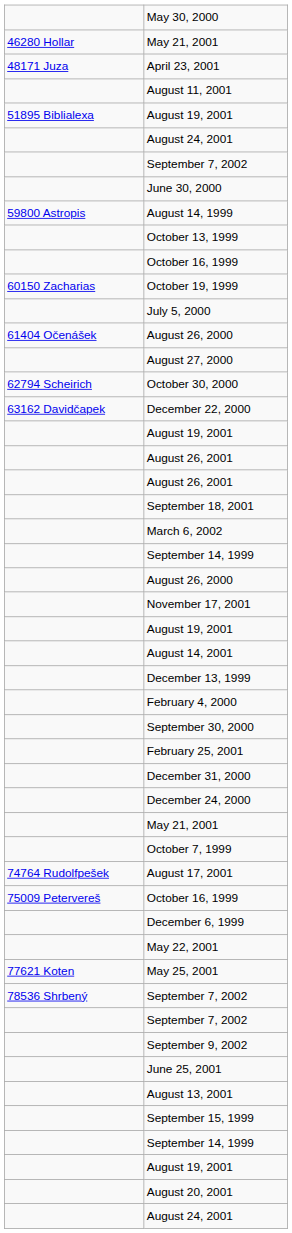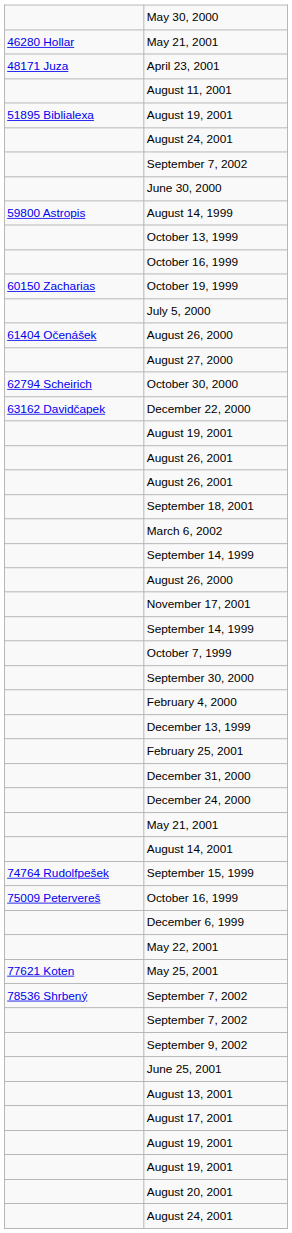(190, 629) August 19, 2001 -> (200, 629) September 14, 1999
(190, 653) August 14, 2001 -> (189, 653) October 7, 1999
(199, 678) December 13, 1999 -> (200, 678) September 30, 2000
(200, 726) September 30, 2000 -> (199, 726) December 13, 1999
(189, 849) October 7, 1999 -> (190, 849) August 14, 2001
(190, 873) August 17, 2001 -> (200, 873) September 15, 1999
(200, 1118) September 15, 1999 -> (190, 1118) August 17, 2001
(200, 1142) September 14, 1999 -> (190, 1142) August 19, 2001
